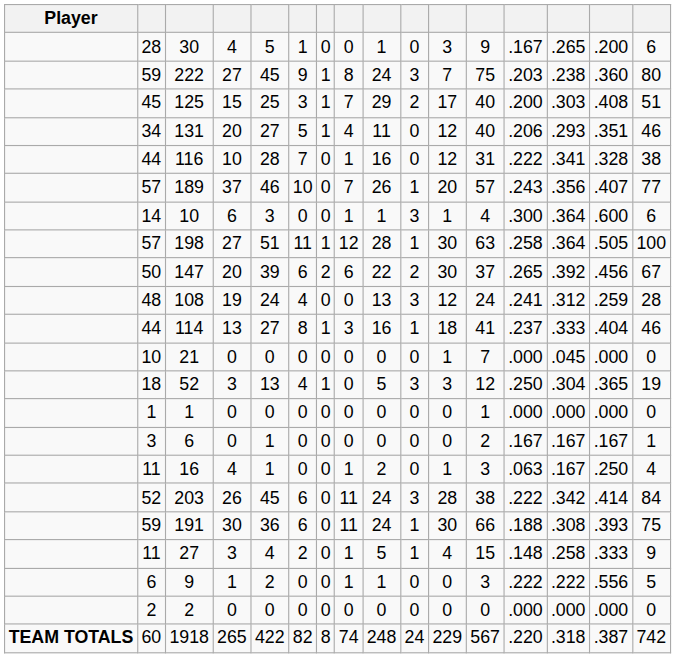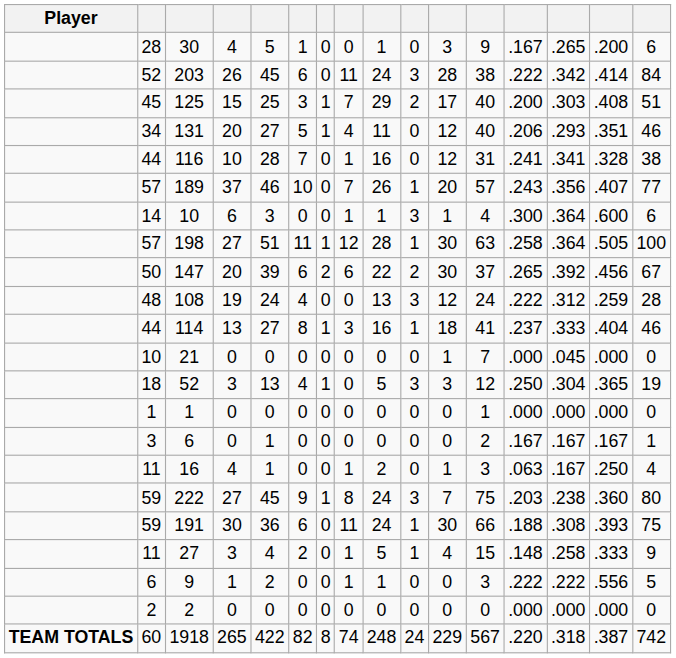rows swapped: (189, 74) <-> (189, 497)
(525, 159) .222 -> (525, 159) .241
(525, 300) .241 -> (525, 300) .222
